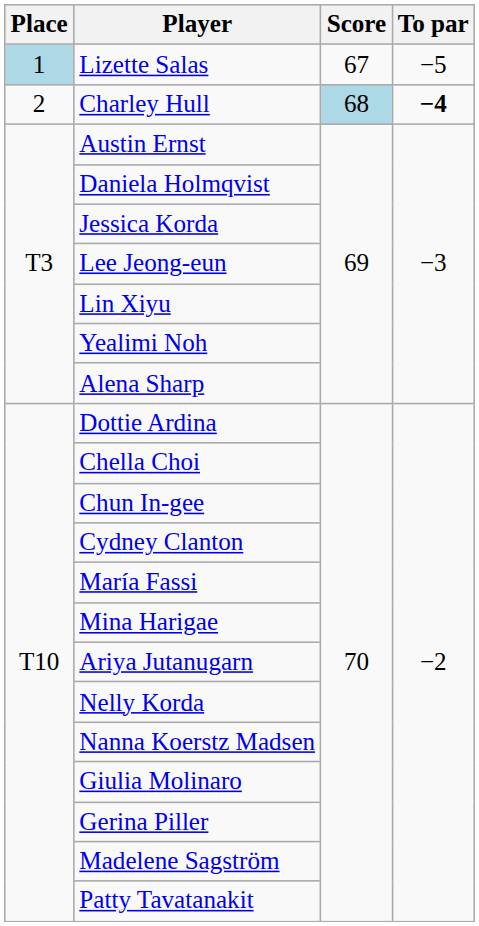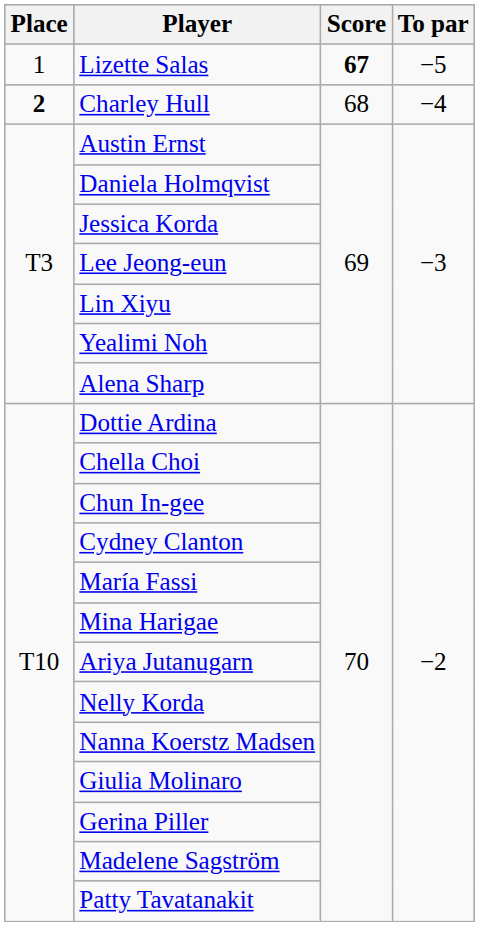(39, 64) lightblue background -> (39, 64) no background
(356, 64) normal -> (356, 64) bold
(39, 104) normal -> (39, 104) bold
(356, 104) lightblue background -> (356, 104) no background
(433, 104) bold -> (433, 104) normal
